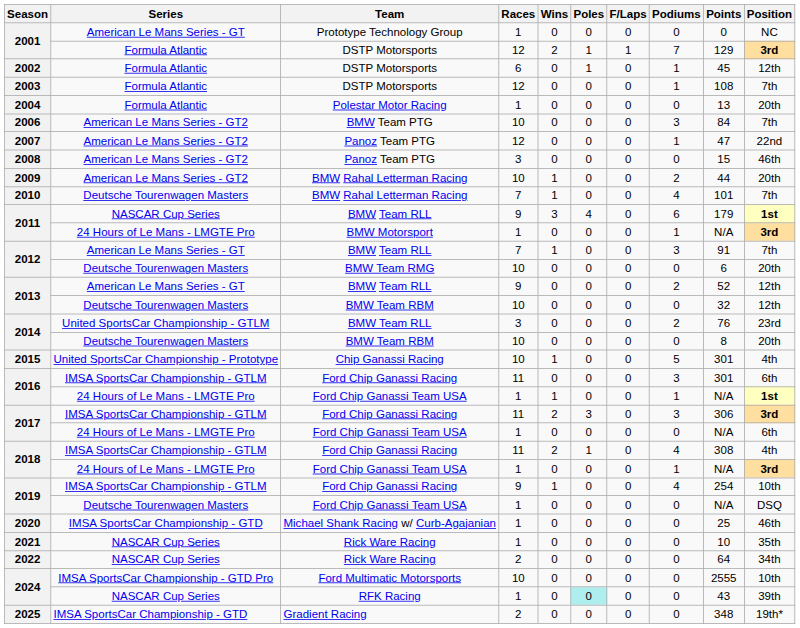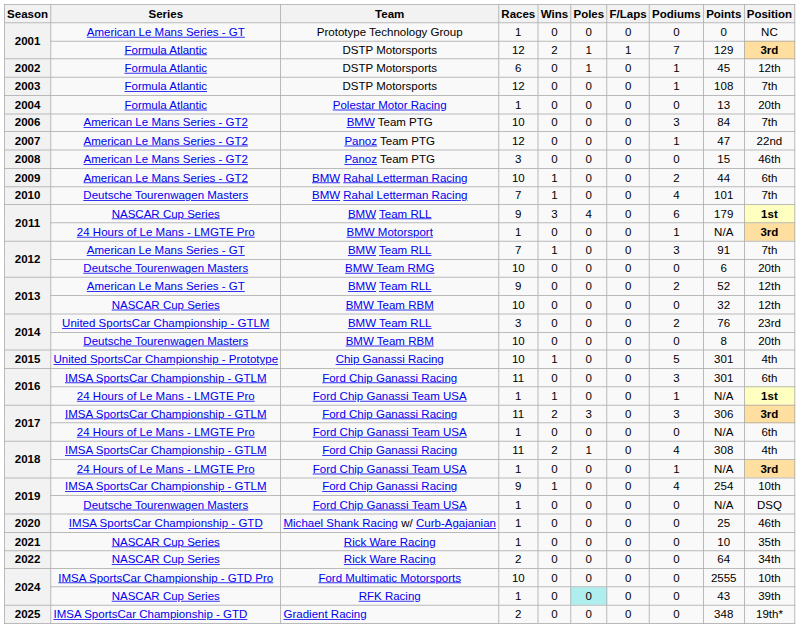(769, 178) 20th -> (769, 178) 6th
(166, 305) Deutsche Tourenwagen Masters -> (166, 305) NASCAR Cup Series
